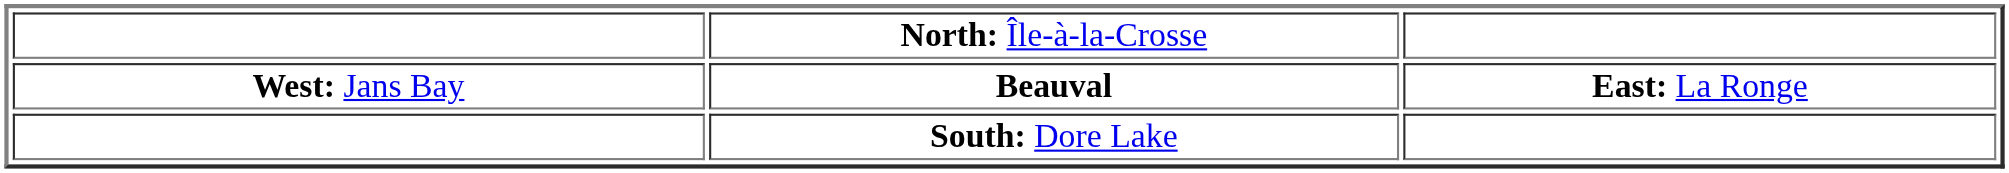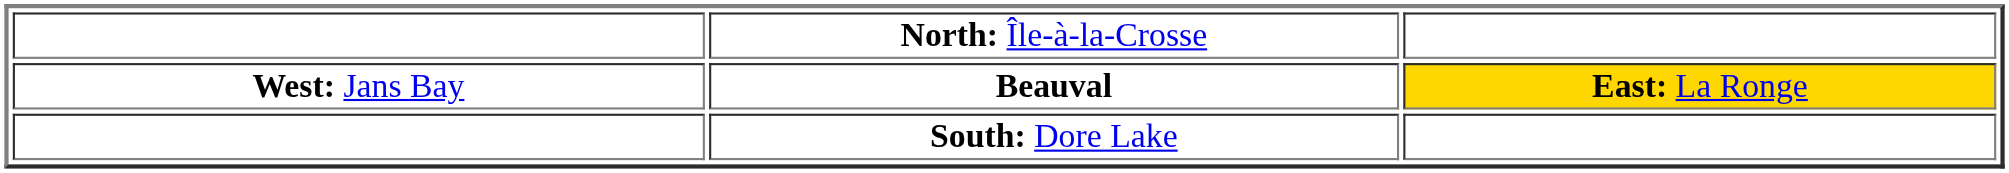(1700, 85) no background -> (1700, 85) gold background
